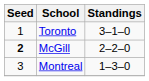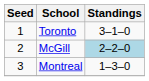(20, 48) bold -> (20, 48) normal
(115, 48) no background -> (115, 48) lightblue background
